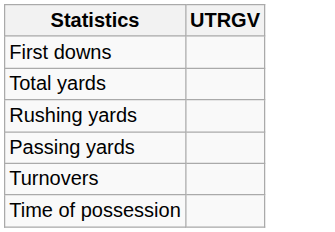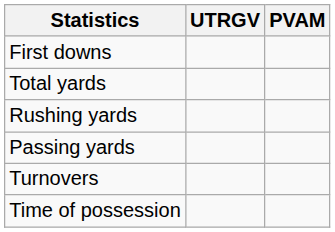+ column: (297, 20)
